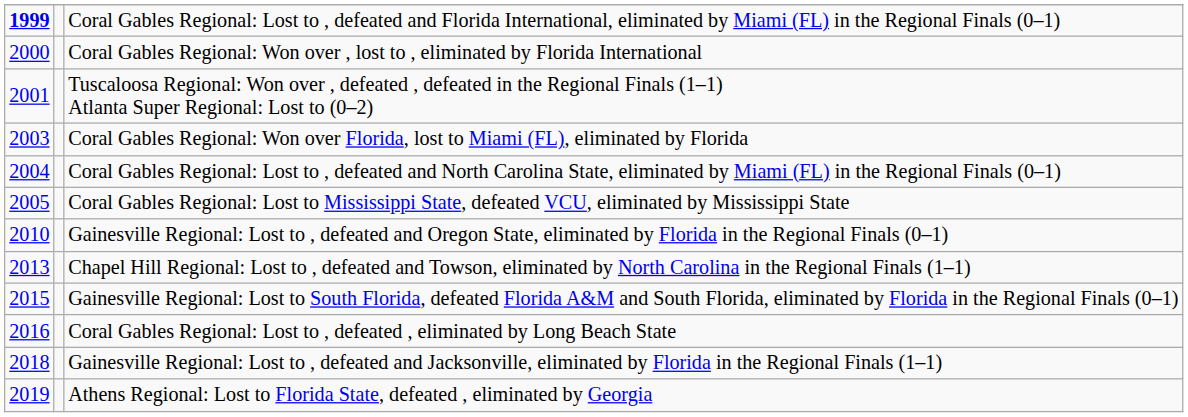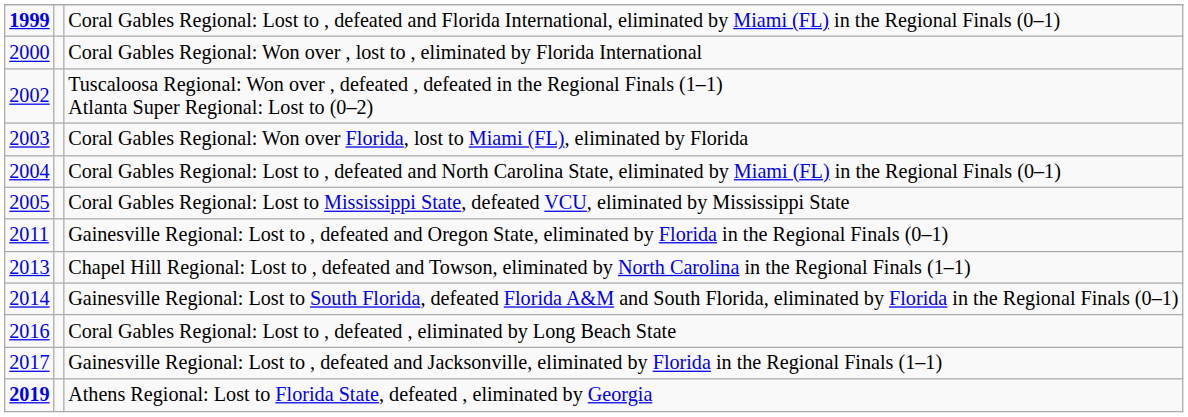(29, 95) 2001 -> (29, 95) 2002
(29, 235) 2010 -> (29, 235) 2011
(29, 298) 2015 -> (29, 298) 2014
(29, 362) 2018 -> (29, 362) 2017
(29, 394) normal -> (29, 394) bold
